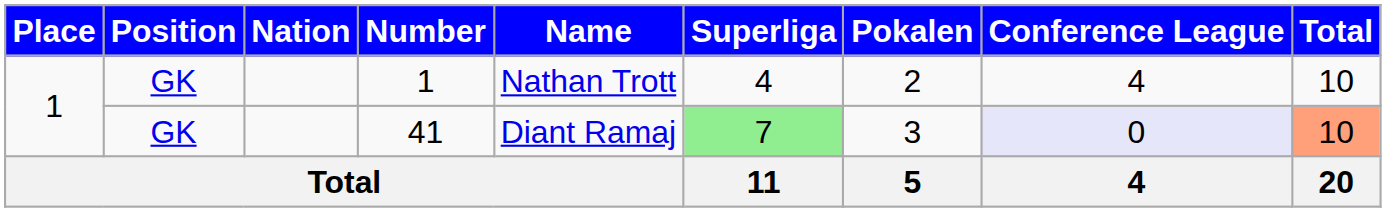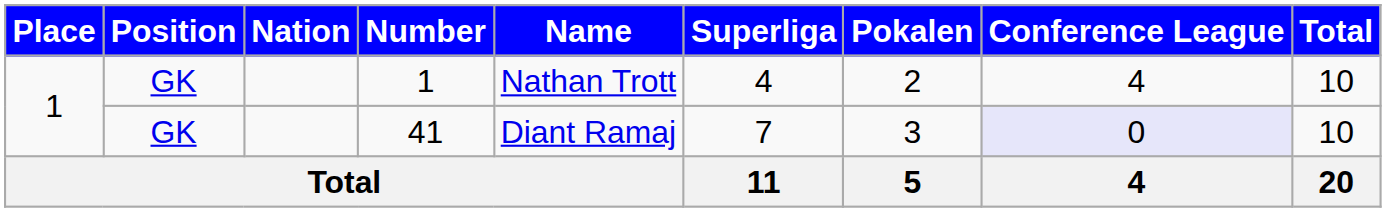(764, 132) lightgreen background -> (764, 132) no background
(1336, 132) lightsalmon background -> (1336, 132) no background
